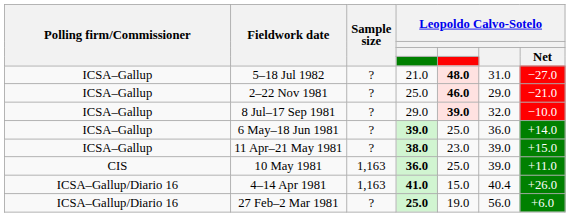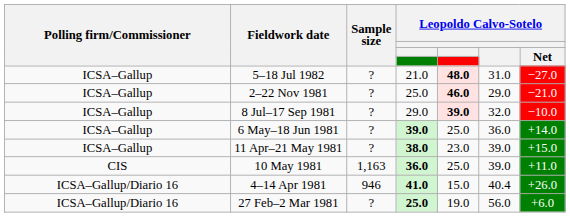(371, 185) 1,163 -> (371, 185) 946
